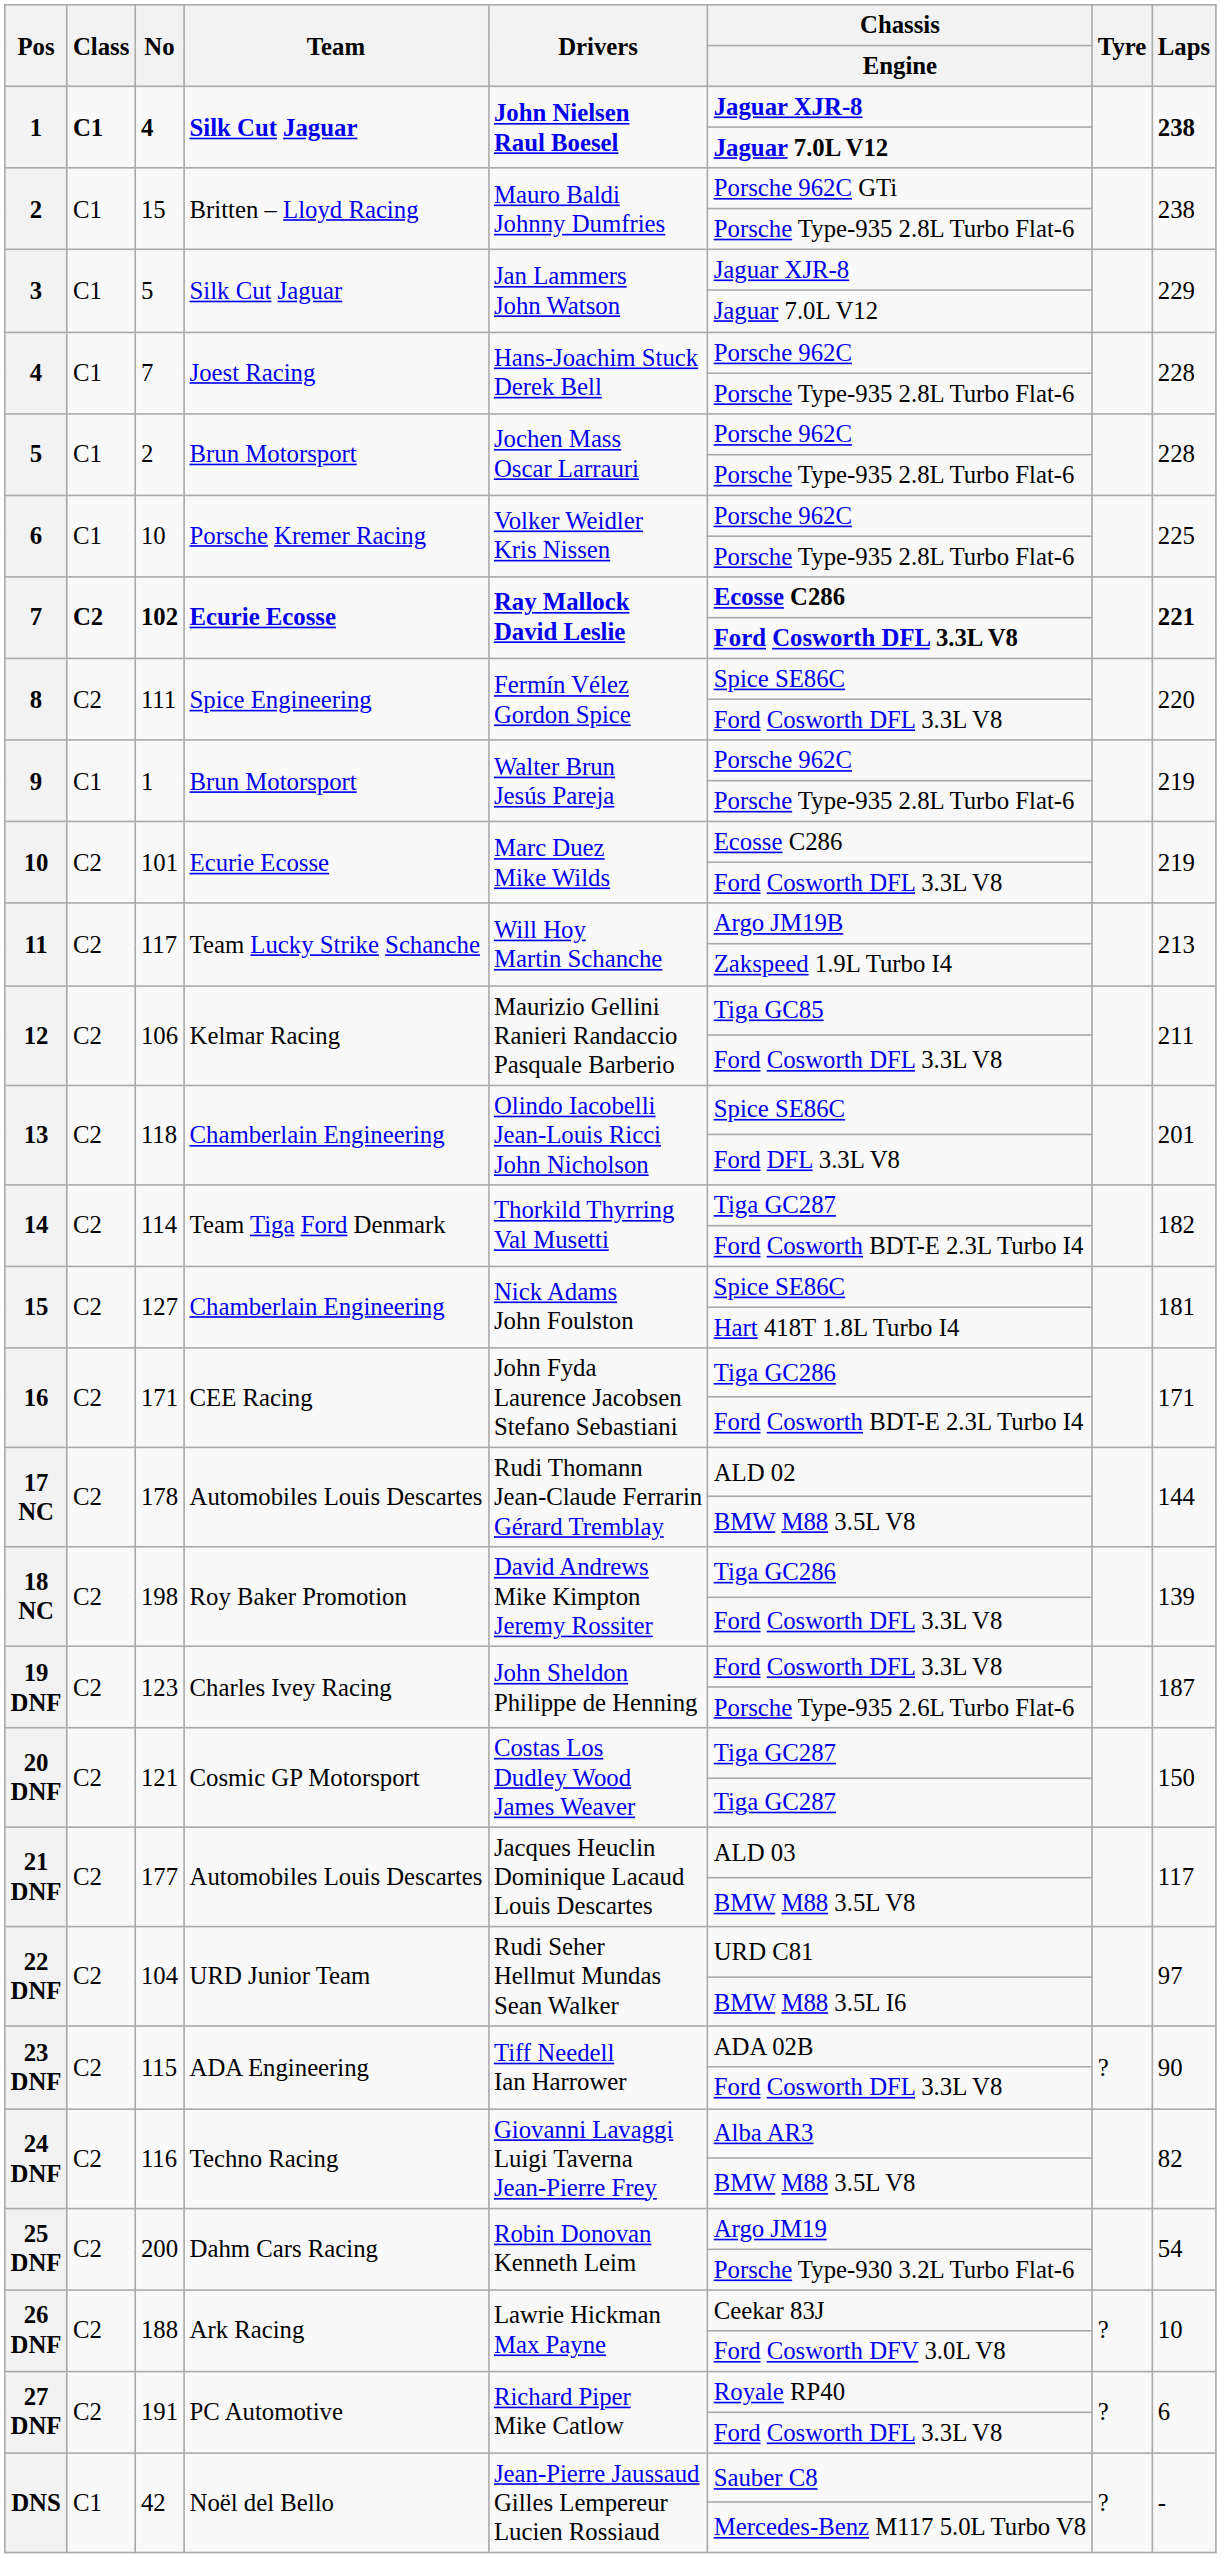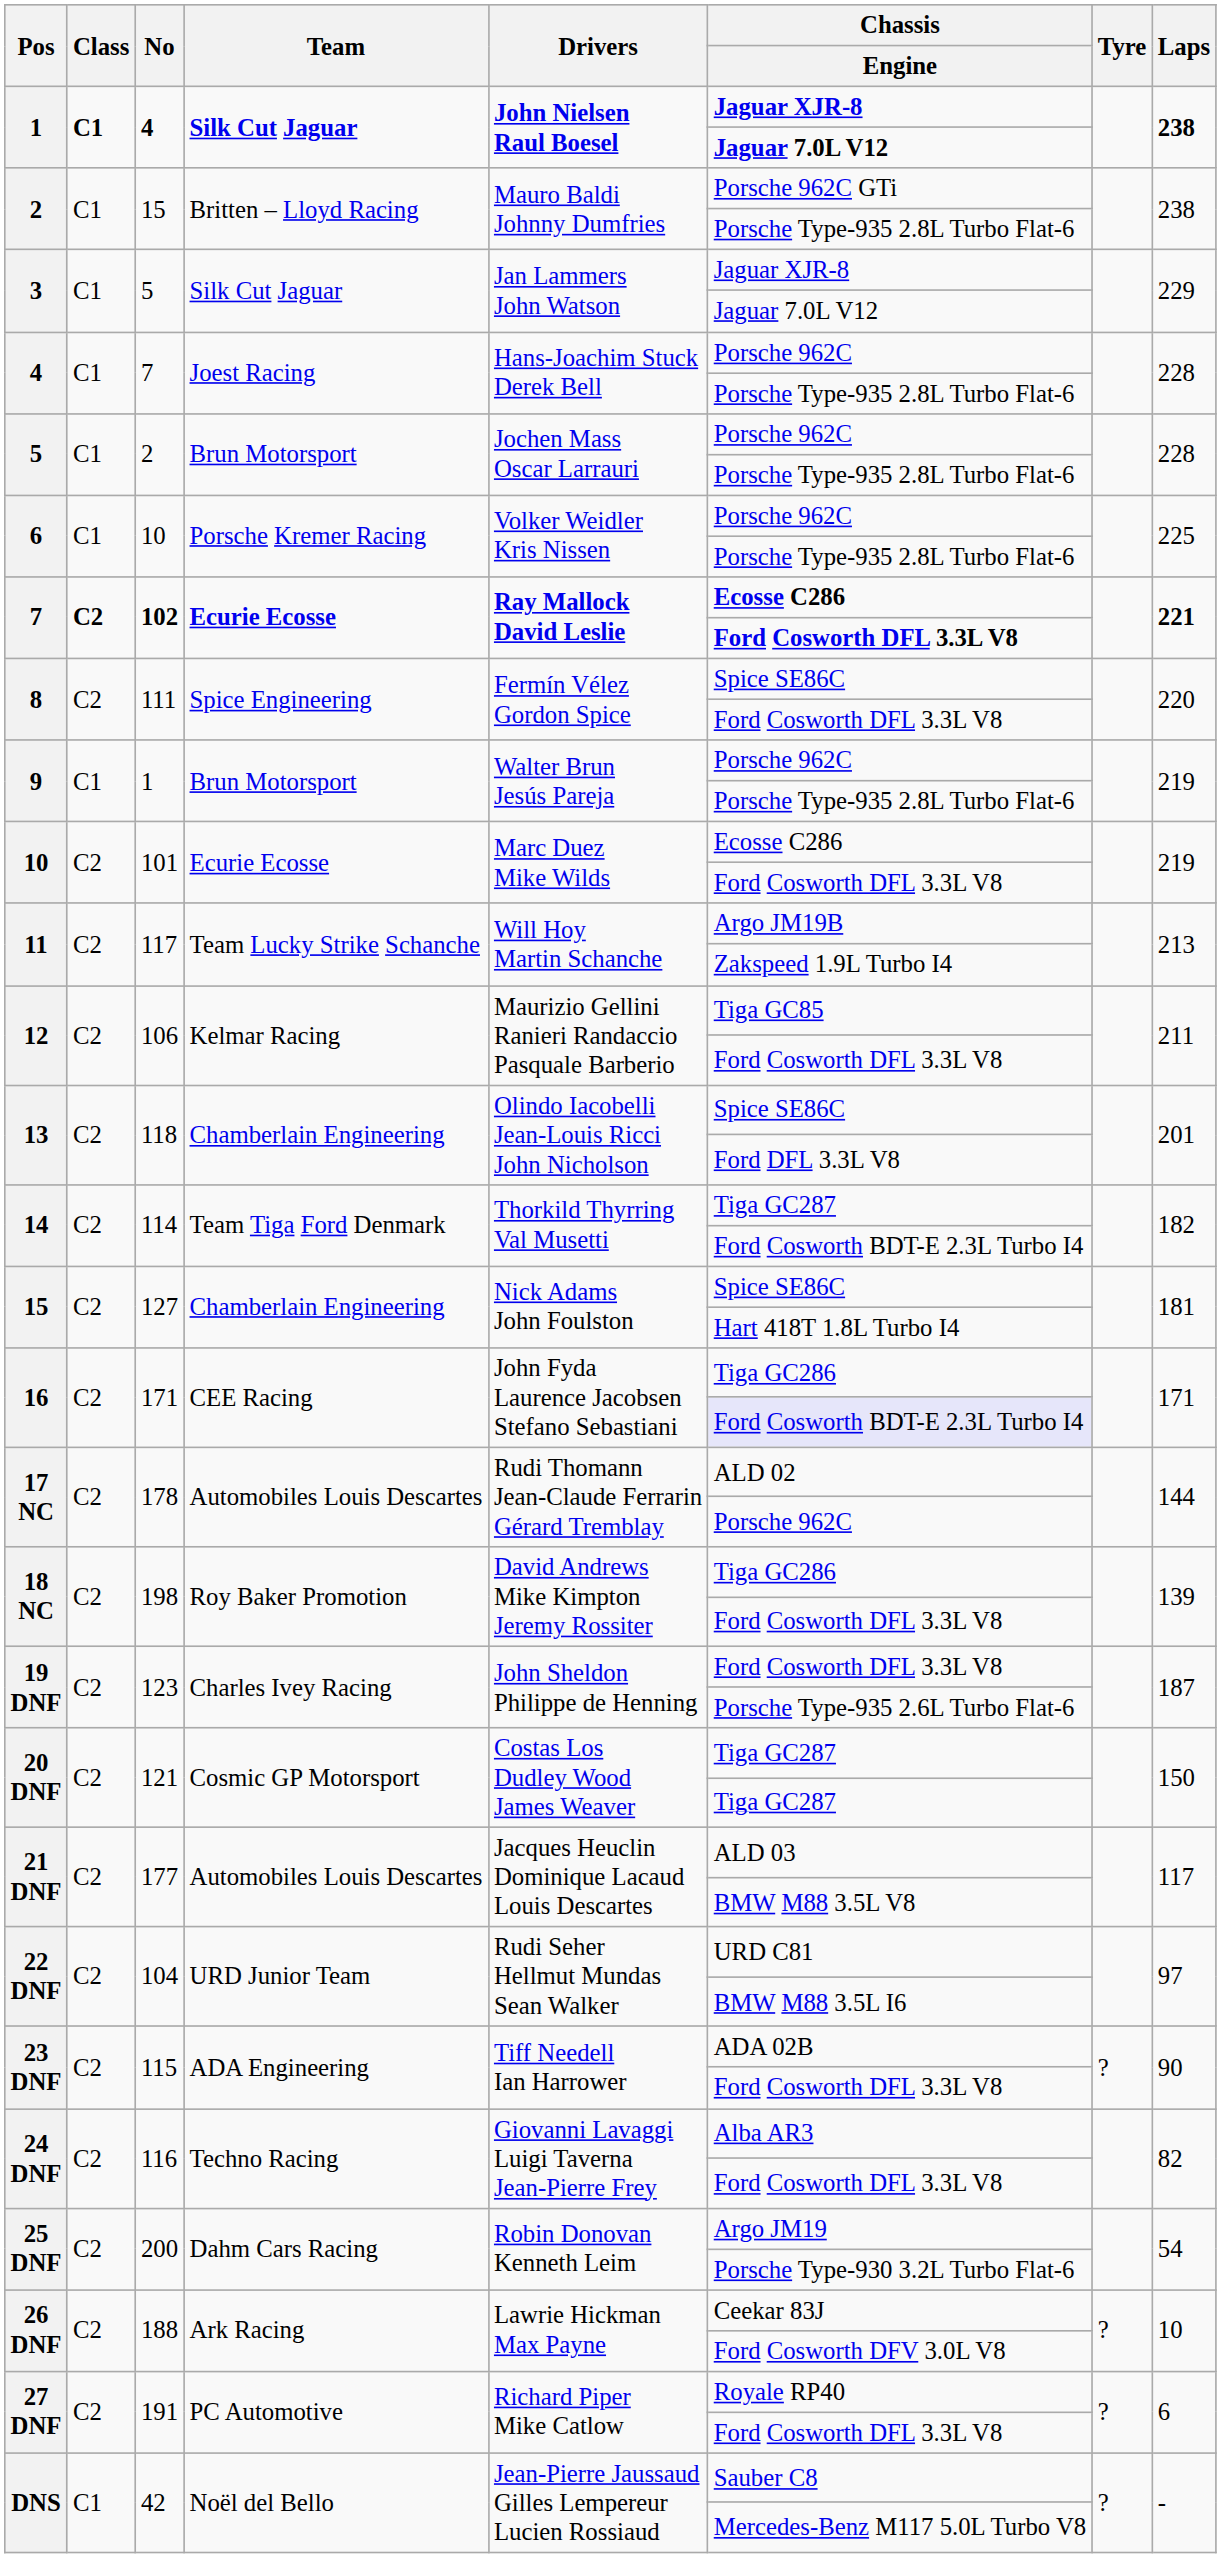(899, 1422) no background -> (899, 1422) lavender background
(815, 1521) BMW M88 3.5L V8 -> (783, 1521) Porsche 962C
(815, 2182) BMW M88 3.5L V8 -> (858, 2182) Ford Cosworth DFL 3.3L V8
